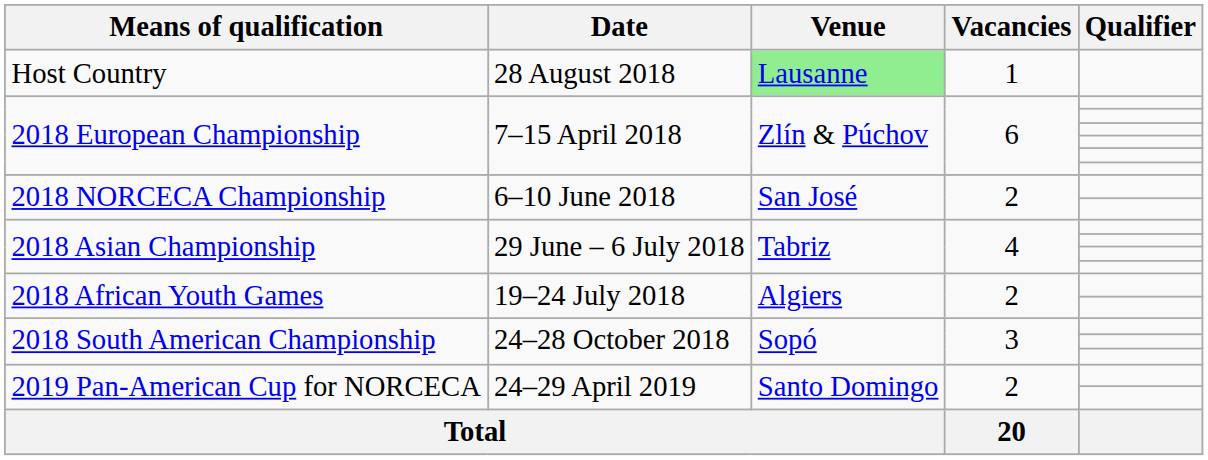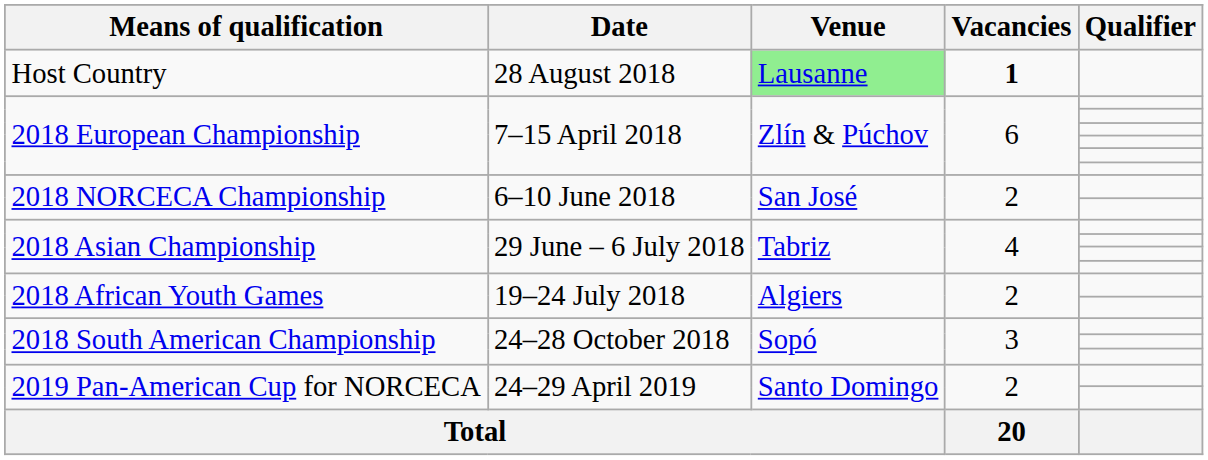(1012, 72) normal -> (1012, 72) bold
